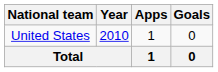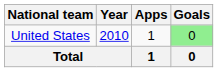(192, 35) no background -> (192, 35) lightgreen background
